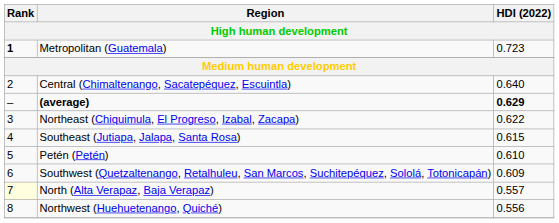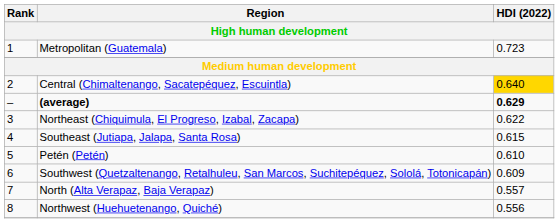(10, 48) bold -> (10, 48) normal
(510, 84) no background -> (510, 84) gold background
(10, 191) lightyellow background -> (10, 191) no background
